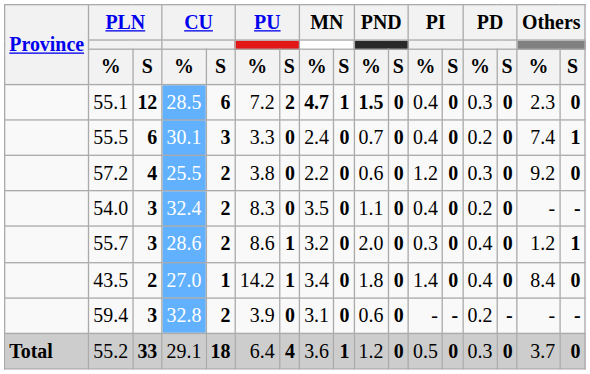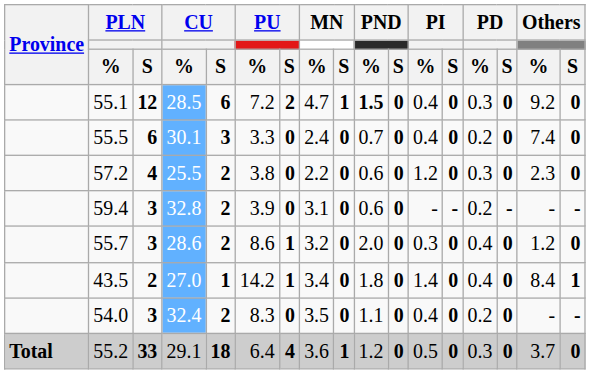(317, 102) bold -> (317, 102) normal
(543, 102) 2.3 -> (543, 102) 9.2
(576, 138) 1 -> (576, 138) 0
(543, 173) 9.2 -> (543, 173) 2.3
rows swapped: (111, 208) <-> (111, 315)
(576, 244) 1 -> (576, 244) 0
(576, 279) 0 -> (576, 279) 1
